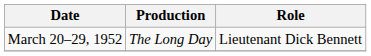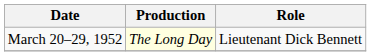(171, 39) no background -> (171, 39) lightyellow background
